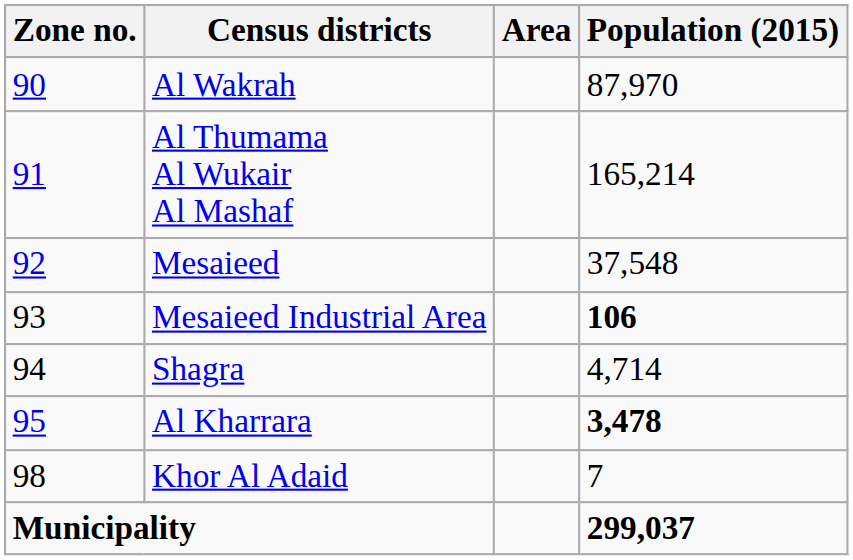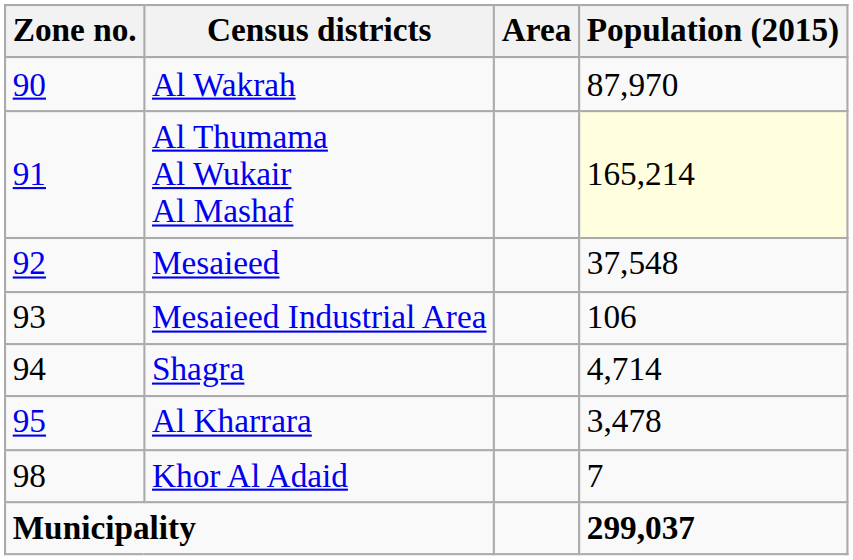(641, 173) no background -> (641, 173) lightyellow background
(612, 316) bold -> (612, 316) normal
(624, 422) bold -> (624, 422) normal
